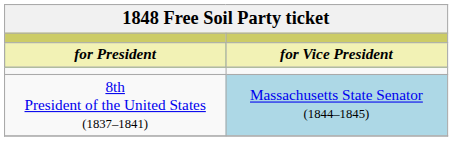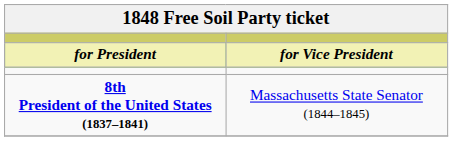(115, 105) normal -> (115, 105) bold
(336, 105) lightblue background -> (336, 105) no background
